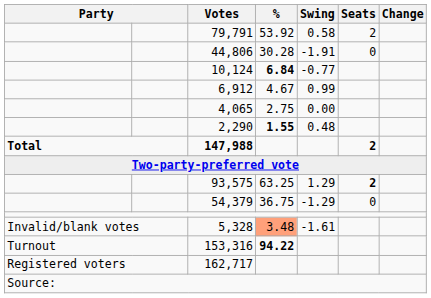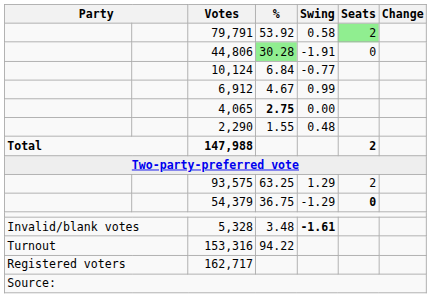(373, 33) no background -> (373, 33) lightgreen background
(277, 52) no background -> (277, 52) lightgreen background
(280, 70) bold -> (280, 70) normal
(280, 108) normal -> (280, 108) bold
(280, 127) bold -> (280, 127) normal
(373, 184) bold -> (373, 184) normal
(373, 202) normal -> (373, 202) bold
(280, 227) lightsalmon background -> (280, 227) no background
(318, 227) normal -> (318, 227) bold
(277, 246) bold -> (277, 246) normal
